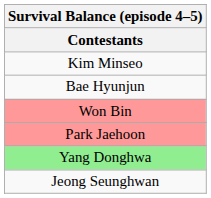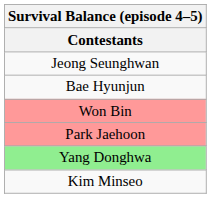(105, 63) Kim Minseo -> (105, 63) Jeong Seunghwan
(105, 181) Jeong Seunghwan -> (105, 181) Kim Minseo
